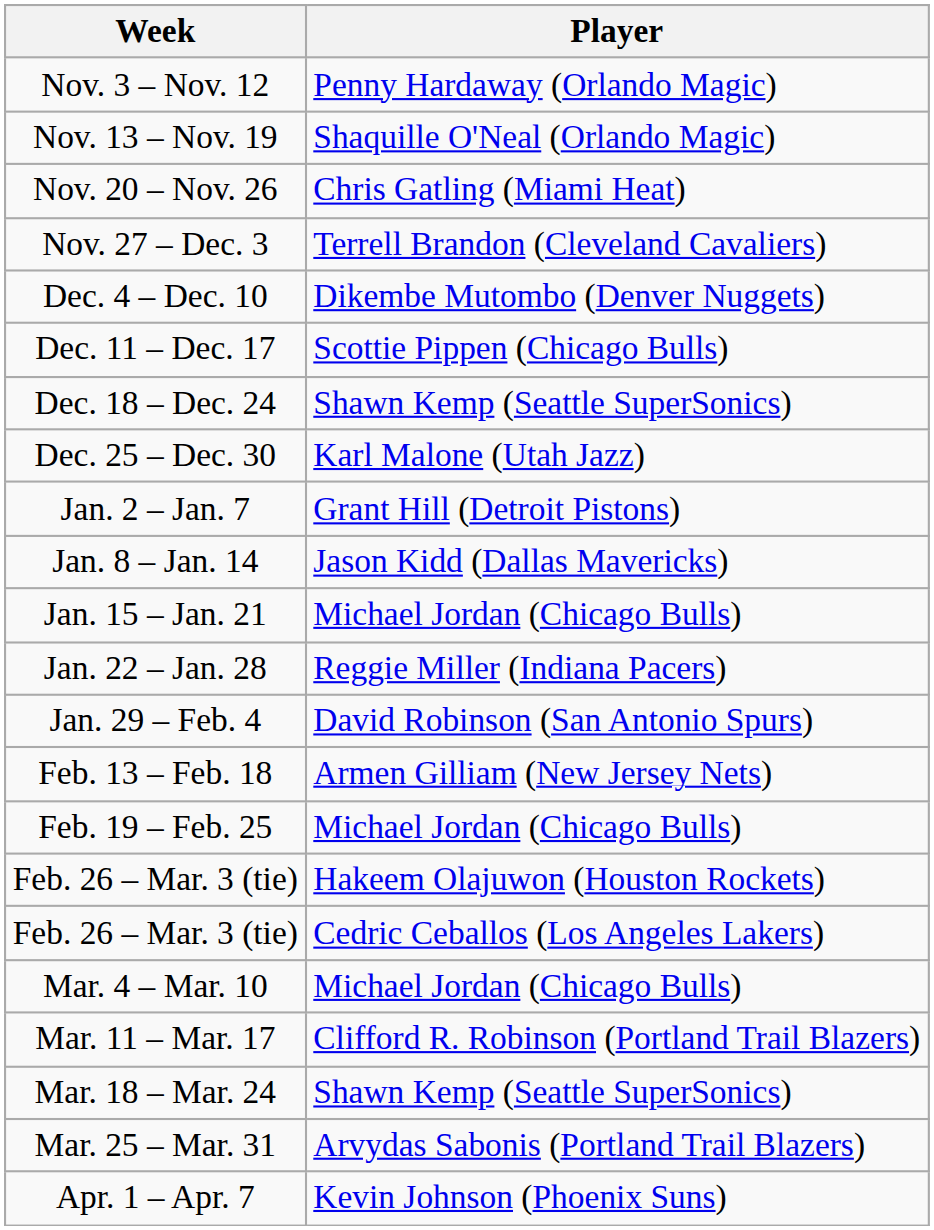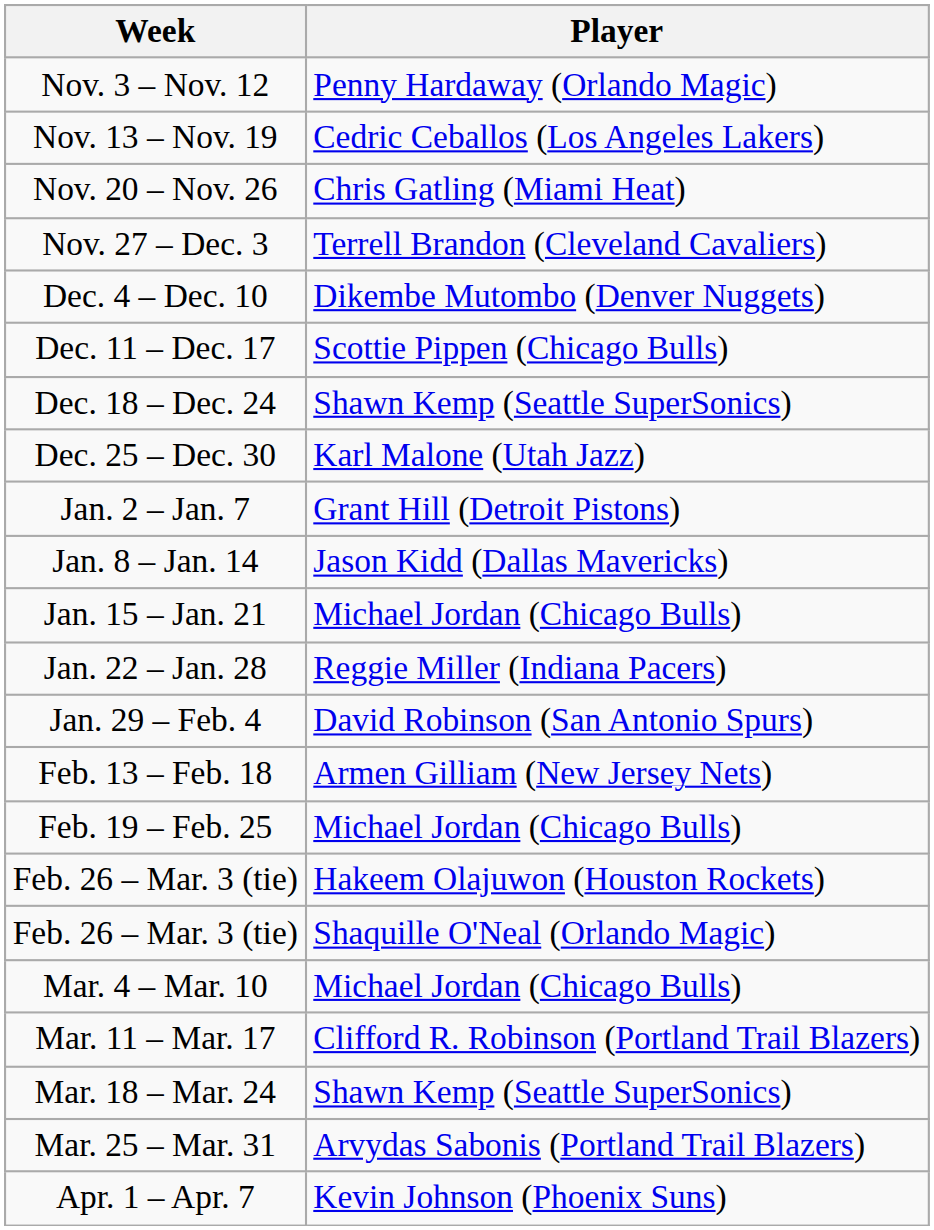(544, 137) Shaquille O'Neal (Orlando Magic) -> (569, 137) Cedric Ceballos (Los Angeles Lakers)
(569, 932) Cedric Ceballos (Los Angeles Lakers) -> (544, 932) Shaquille O'Neal (Orlando Magic)
